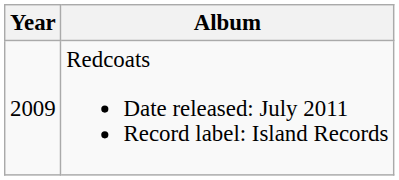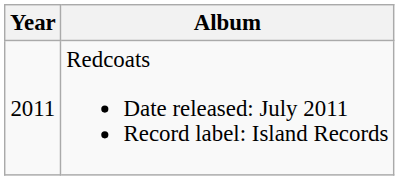(33, 107) 2009 -> (33, 107) 2011
